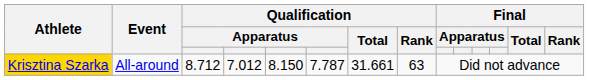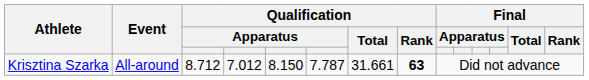(58, 65) gold background -> (58, 65) no background
(417, 65) normal -> (417, 65) bold
